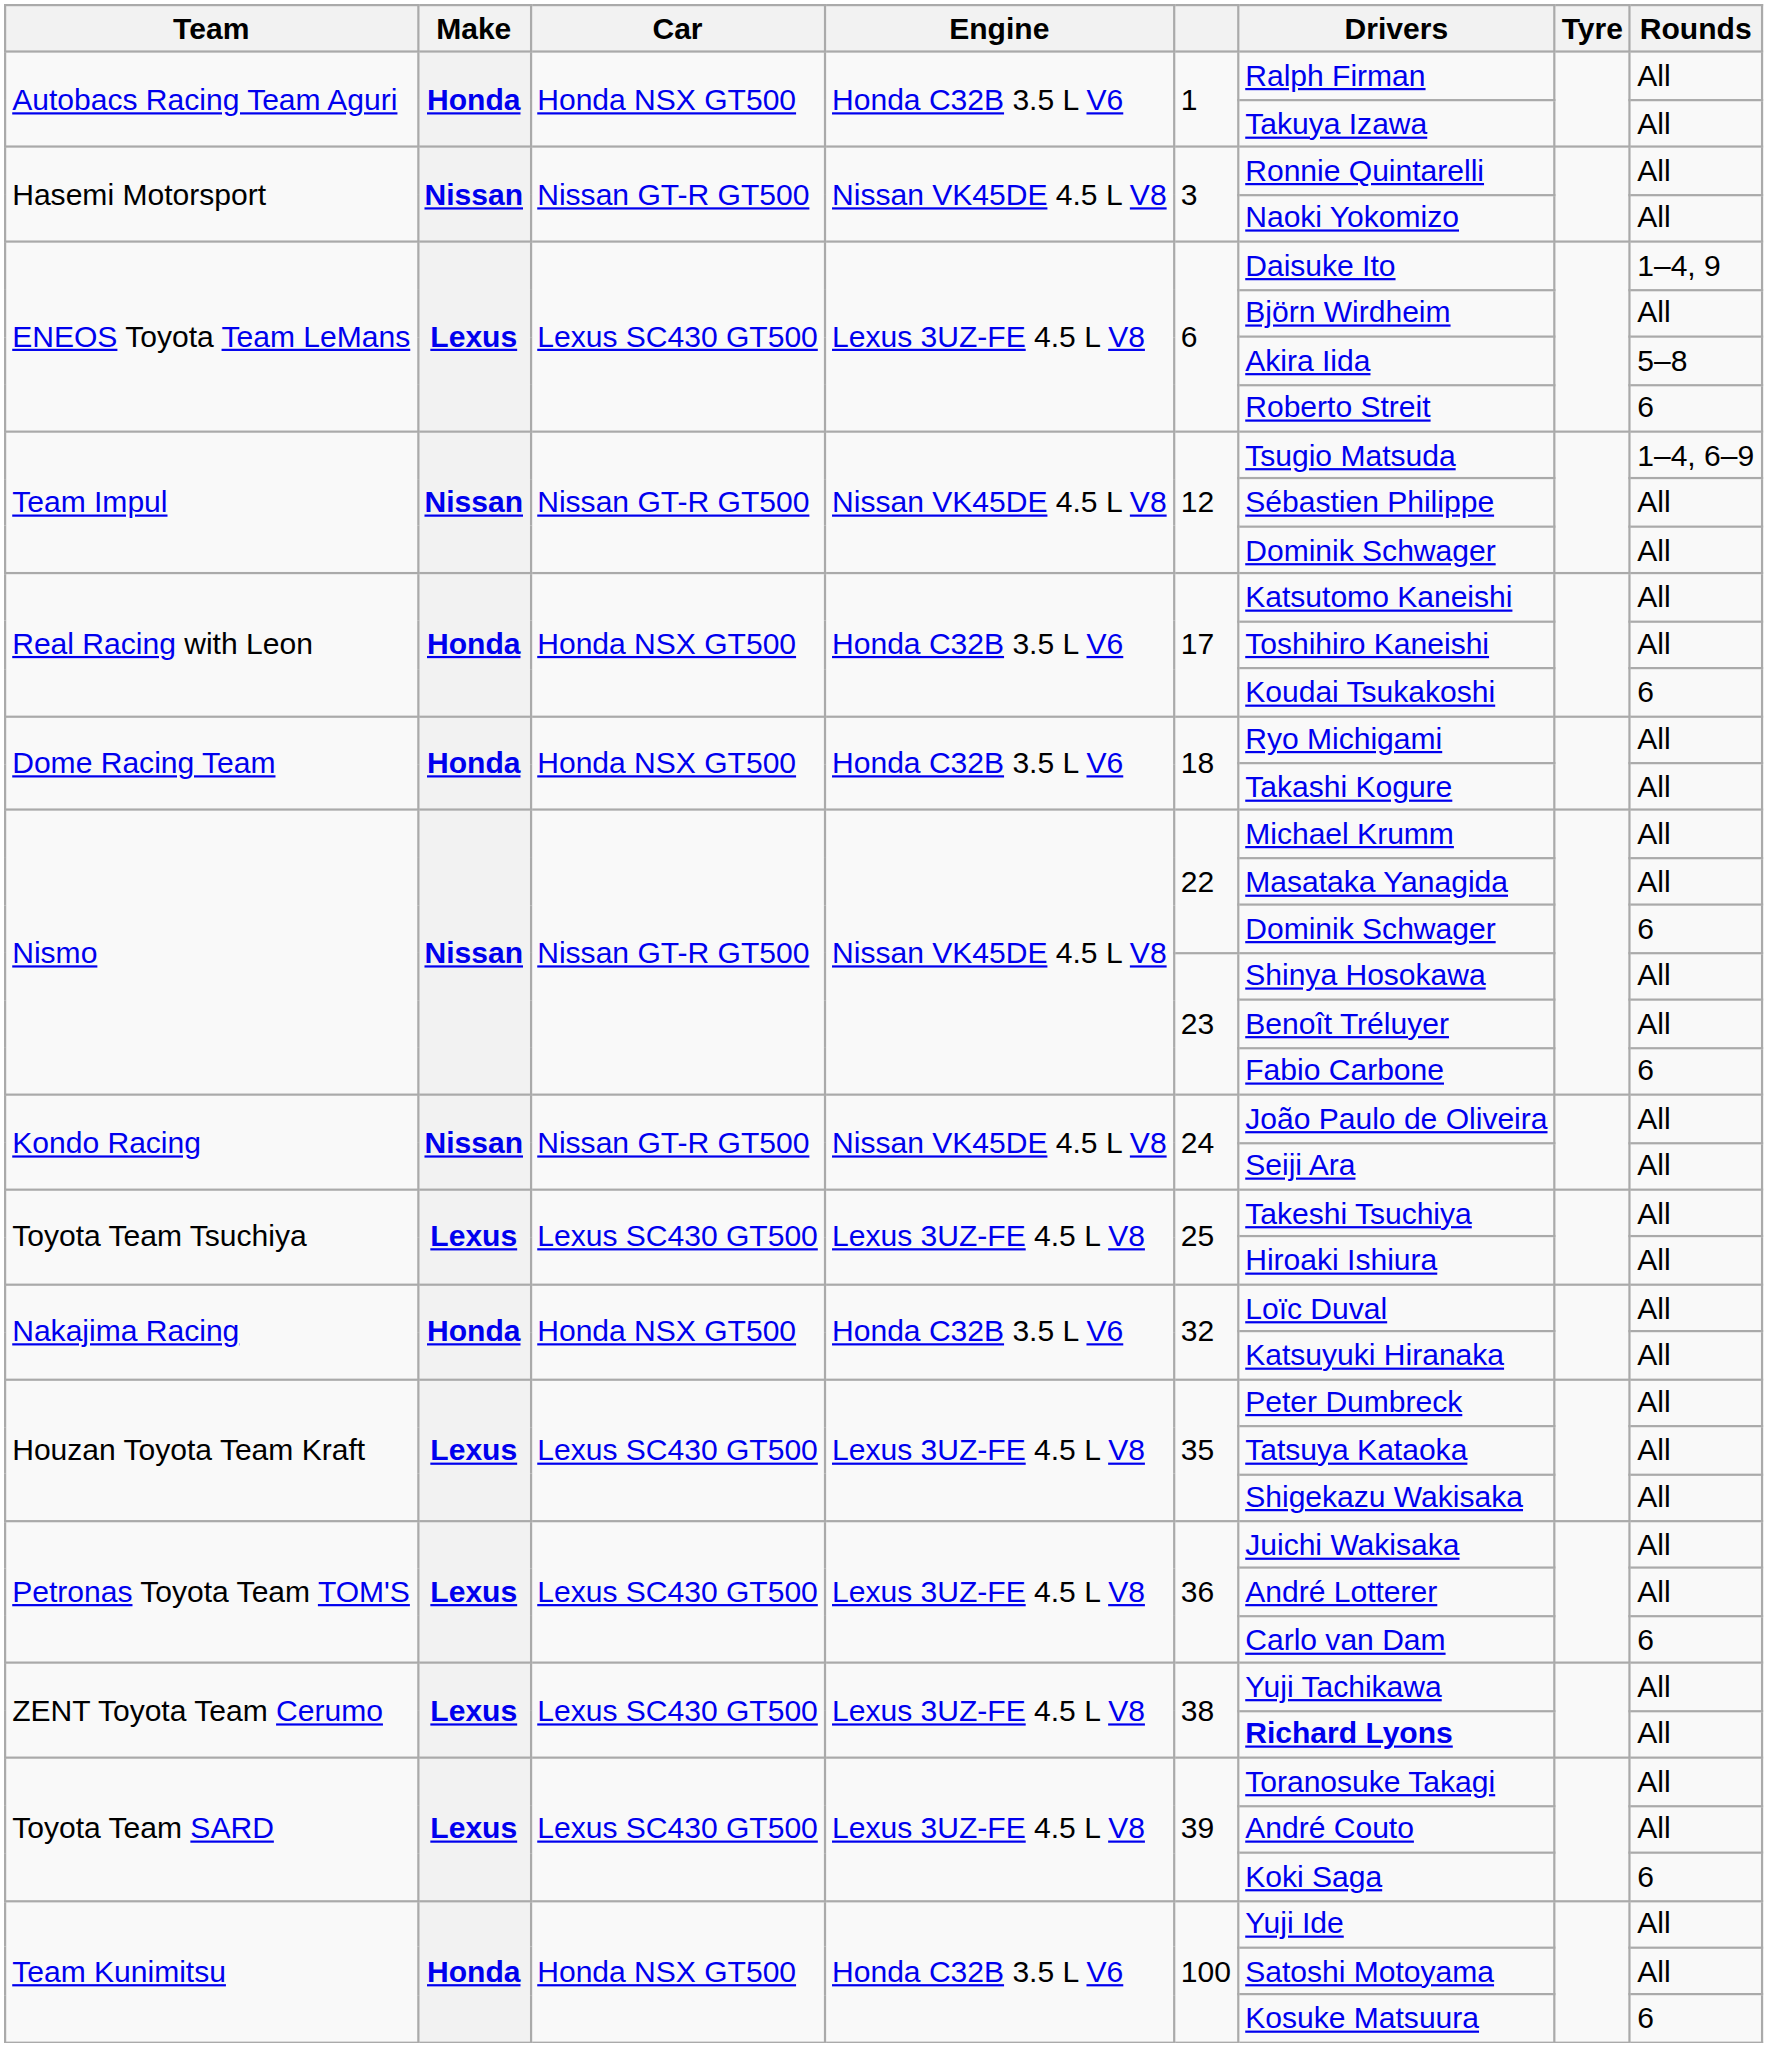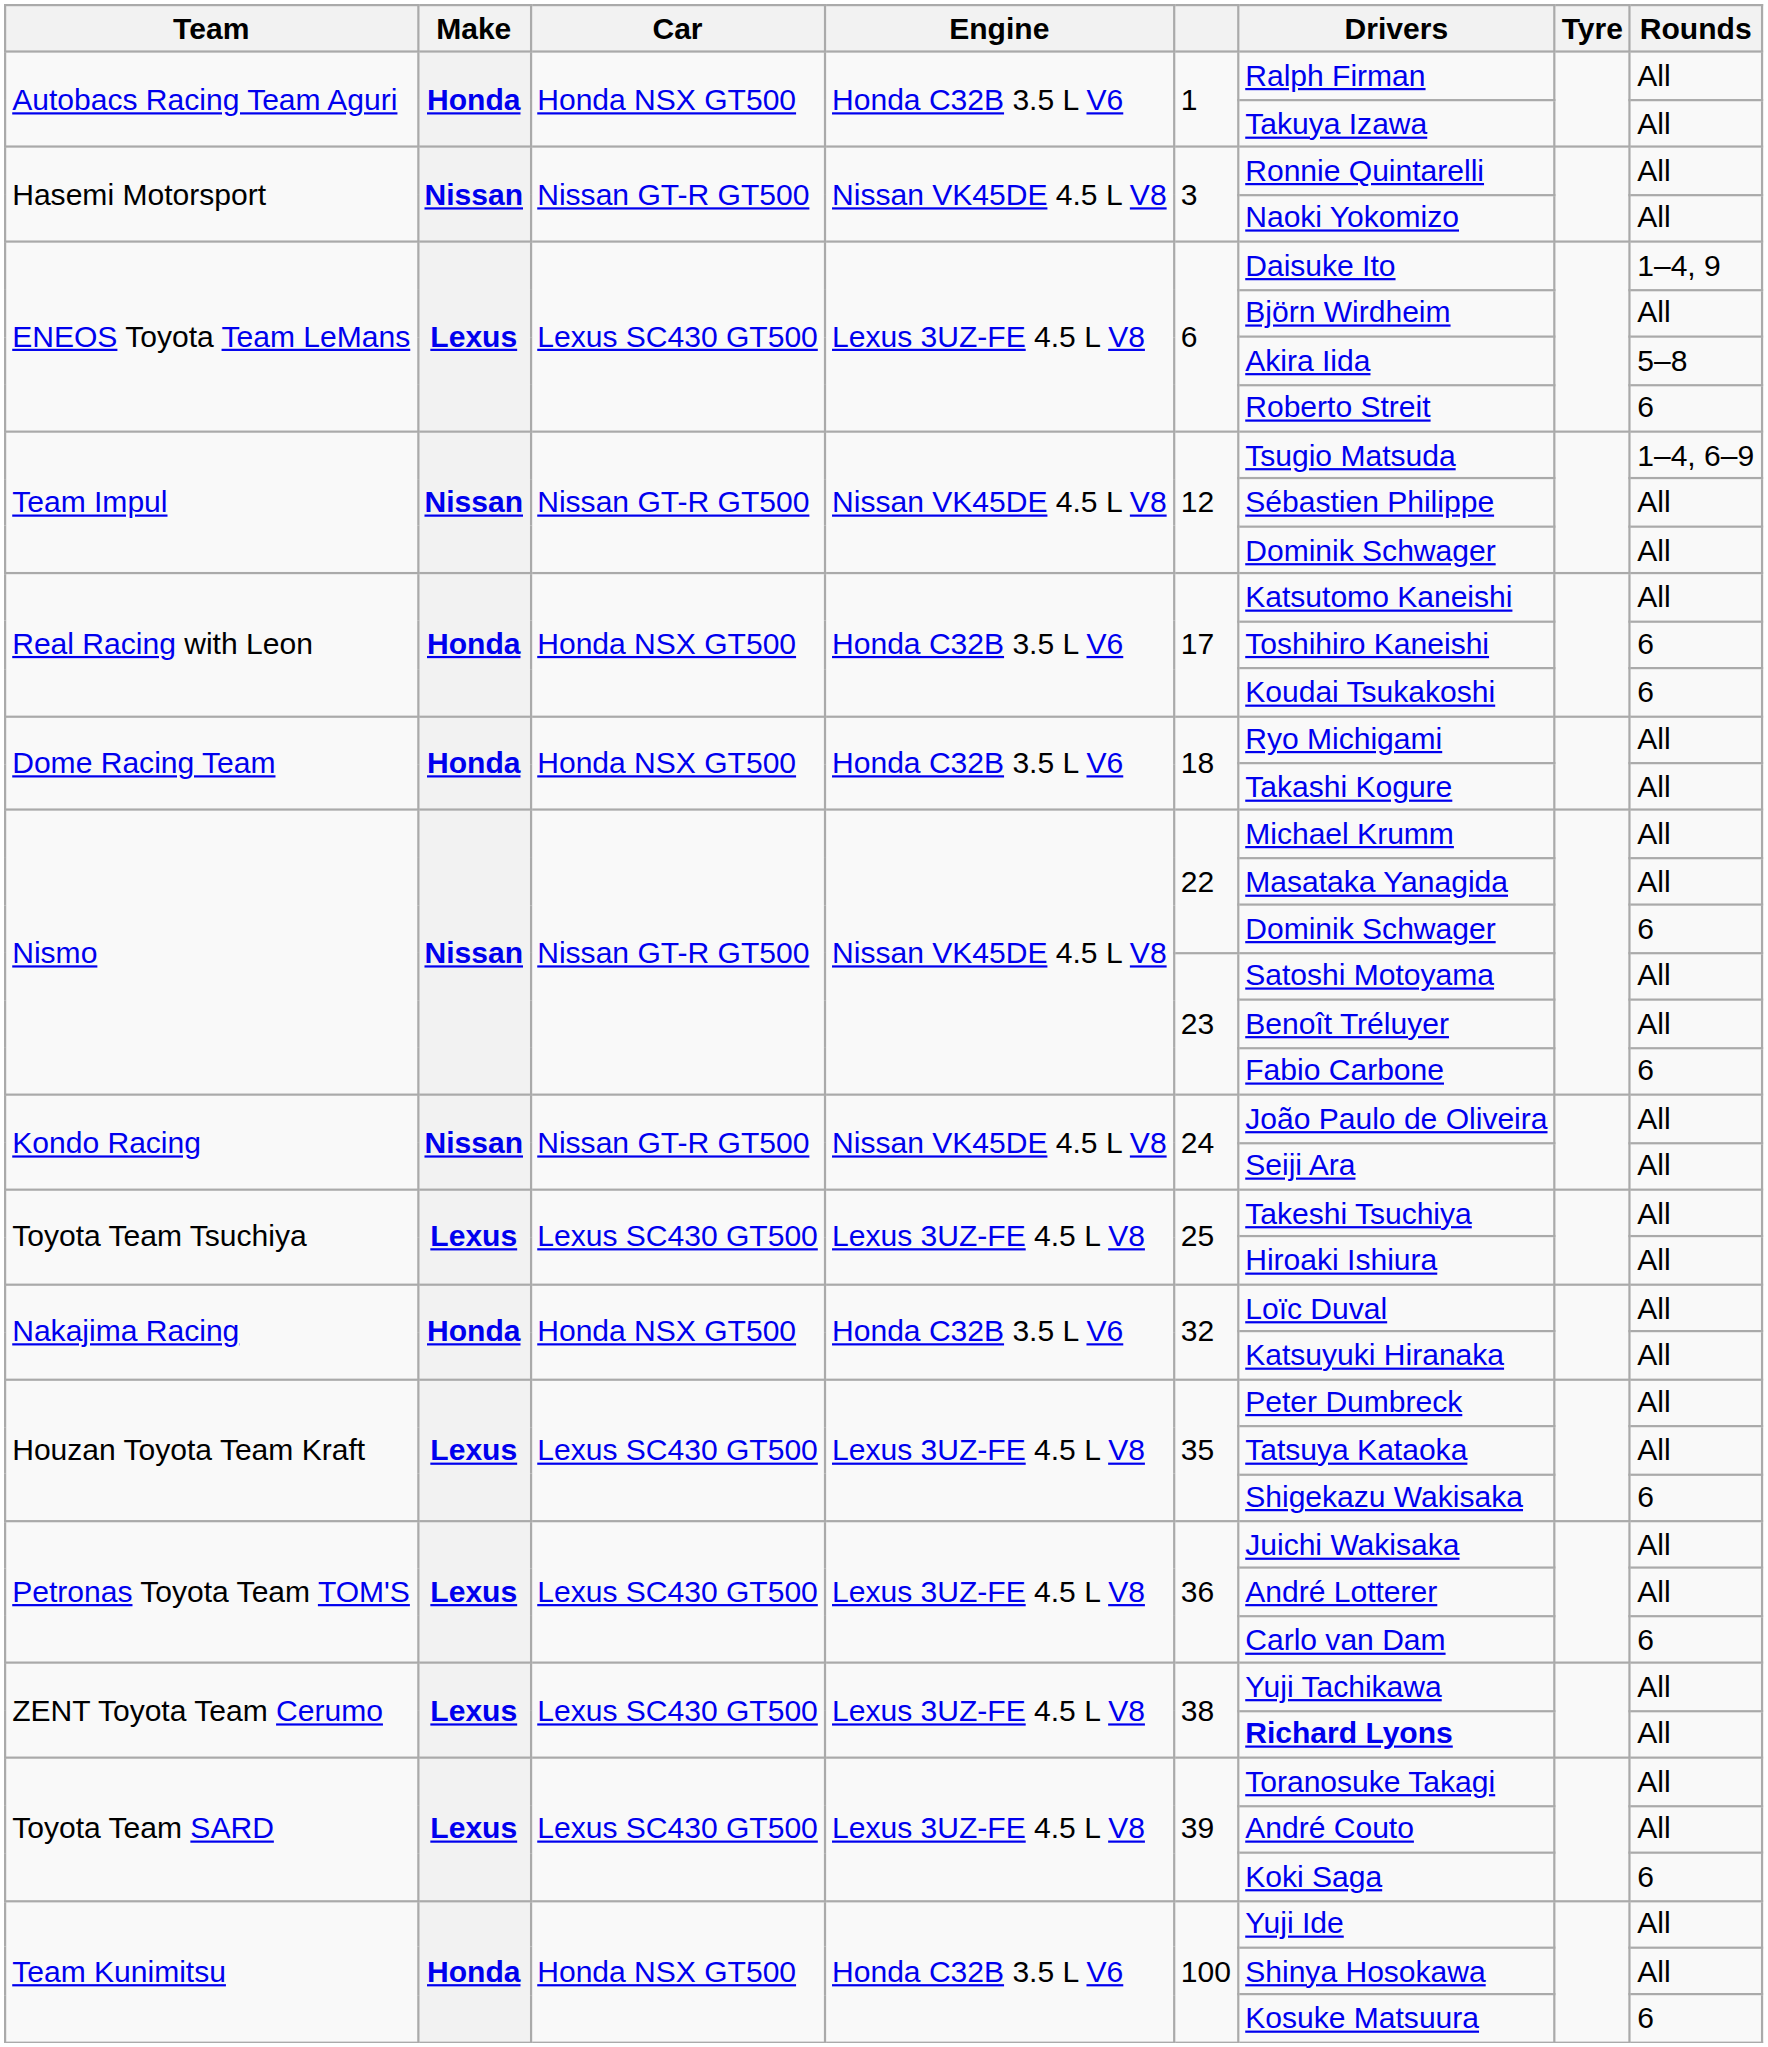(1654, 644) All -> (1646, 644) 6
(1365, 976) Shinya Hosokawa -> (1370, 976) Satoshi Motoyama
(1654, 1497) All -> (1646, 1497) 6
(1370, 1971) Satoshi Motoyama -> (1365, 1971) Shinya Hosokawa
